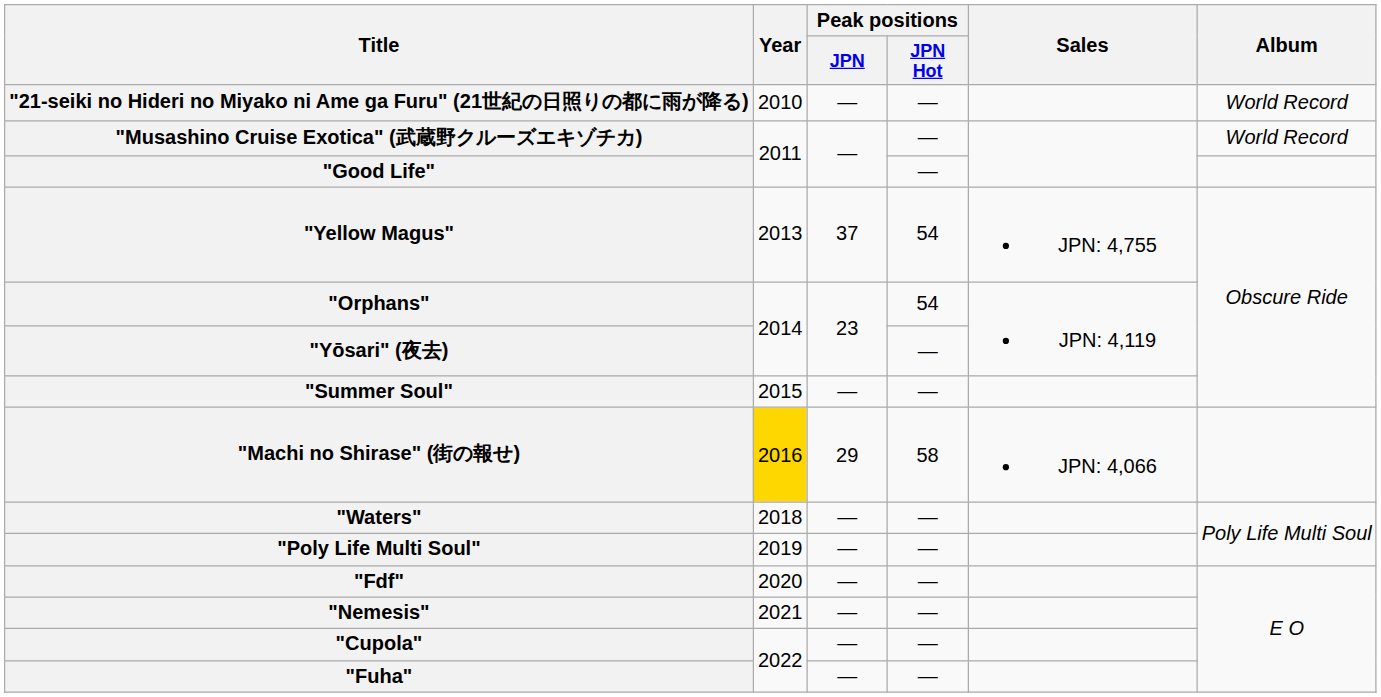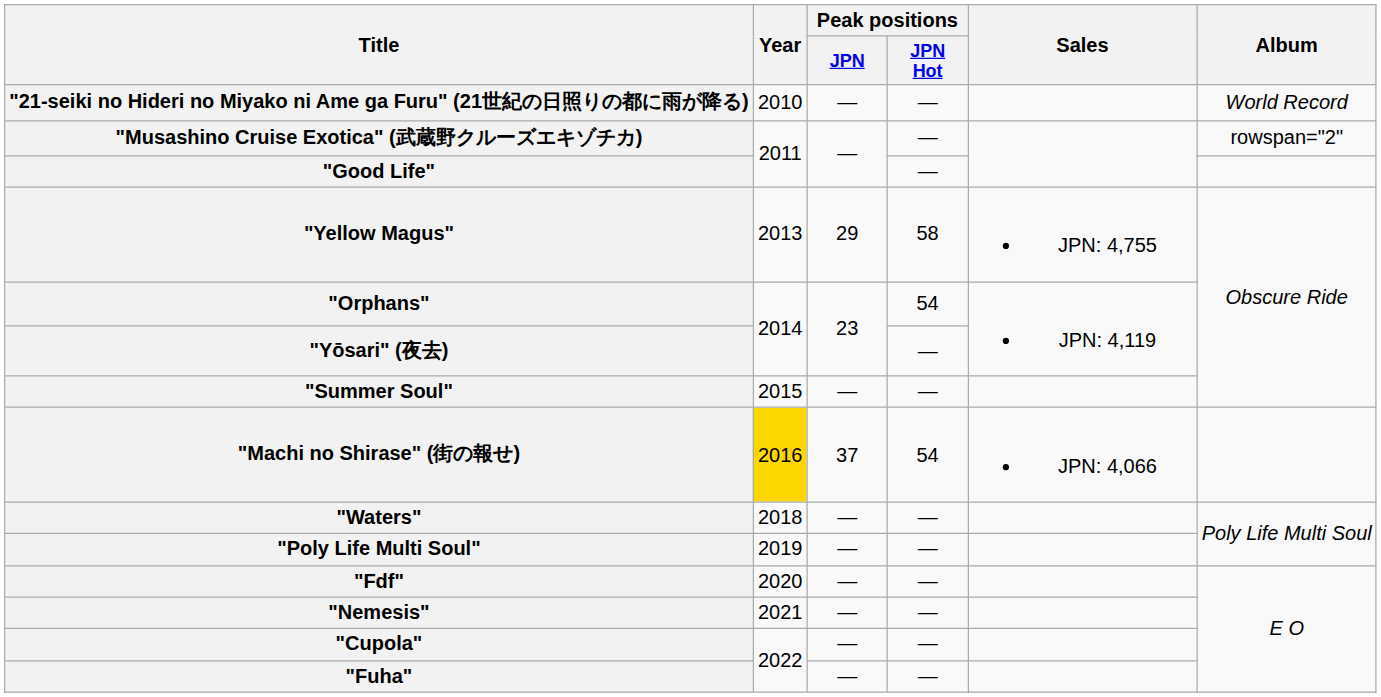(1287, 137) World Record -> (1287, 137) rowspan="2"
(847, 234) 37 -> (847, 234) 29
(928, 234) 54 -> (928, 234) 58
(847, 454) 29 -> (847, 454) 37
(928, 454) 58 -> (928, 454) 54
